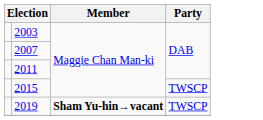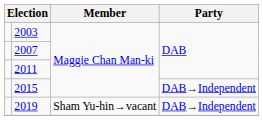(188, 87) TWSCP -> (209, 87) DAB→Independent
(108, 106) bold -> (105, 106) normal
(188, 106) TWSCP -> (209, 106) DAB→Independent
